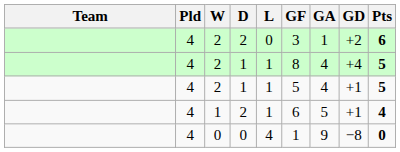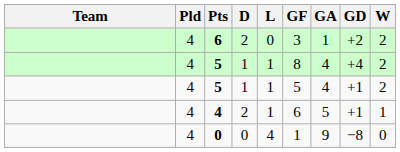columns swapped: (217, 16) <-> (382, 16)
